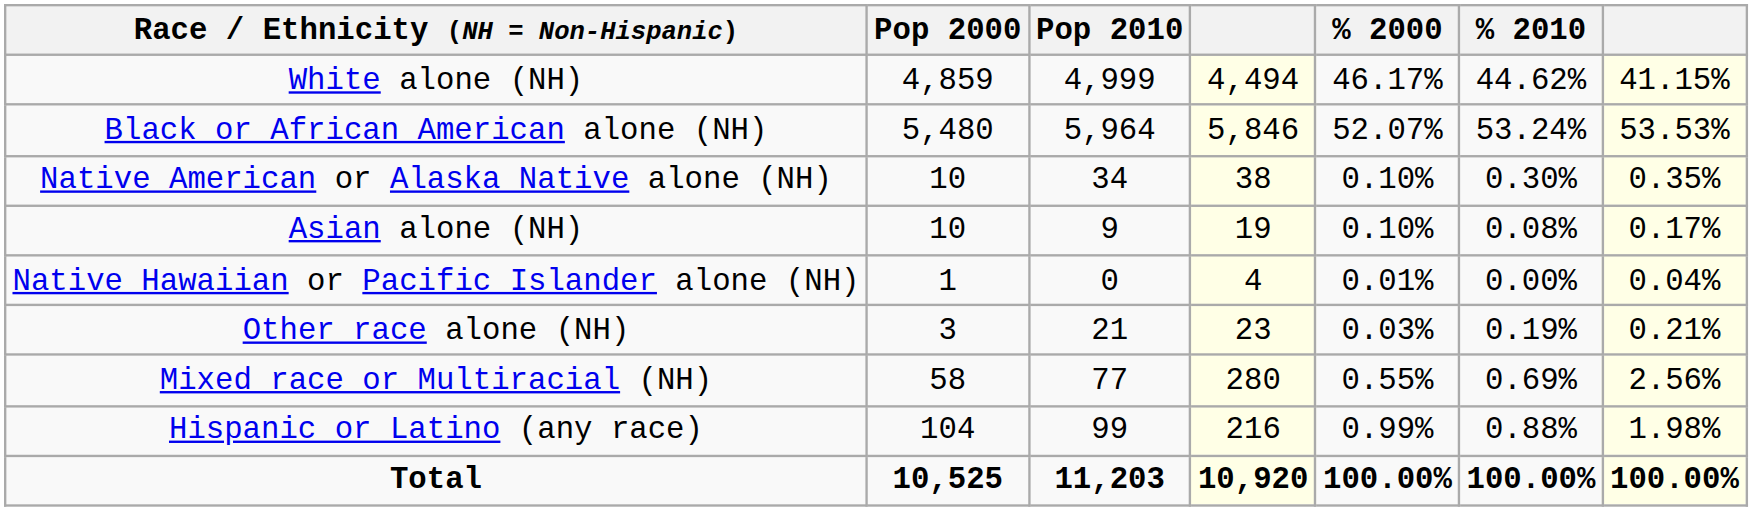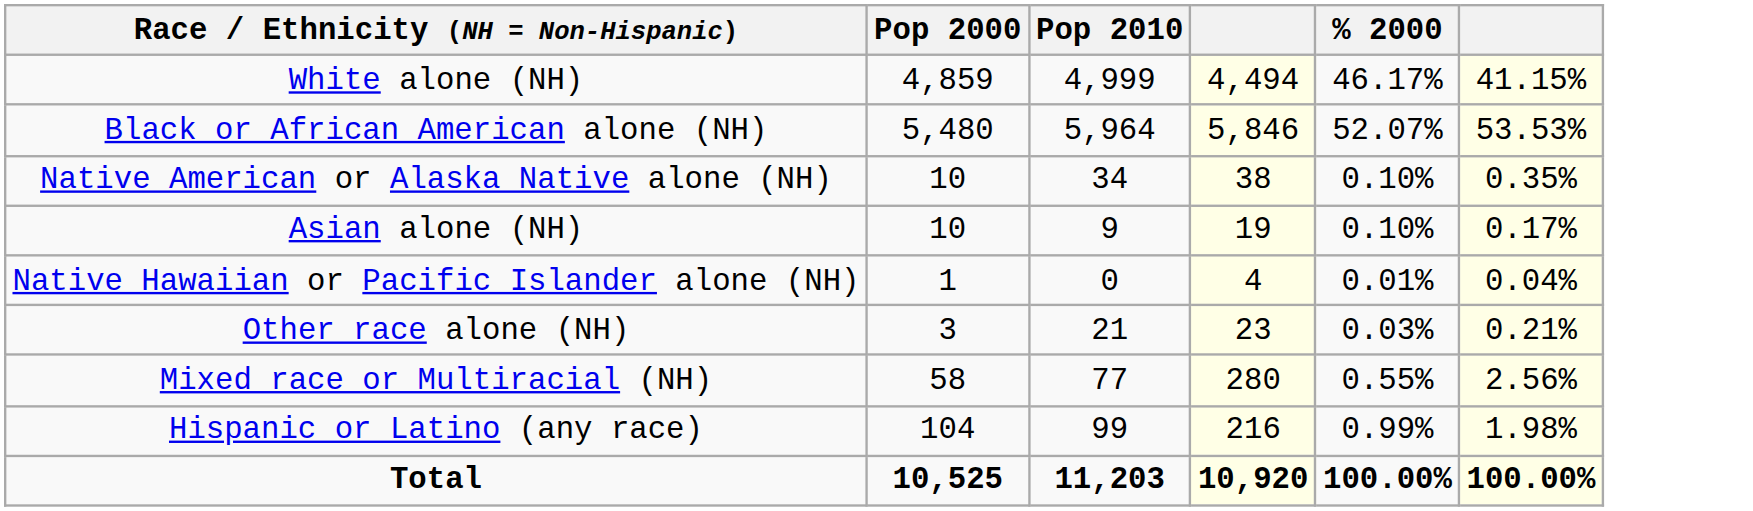- column: (1531, 30)
